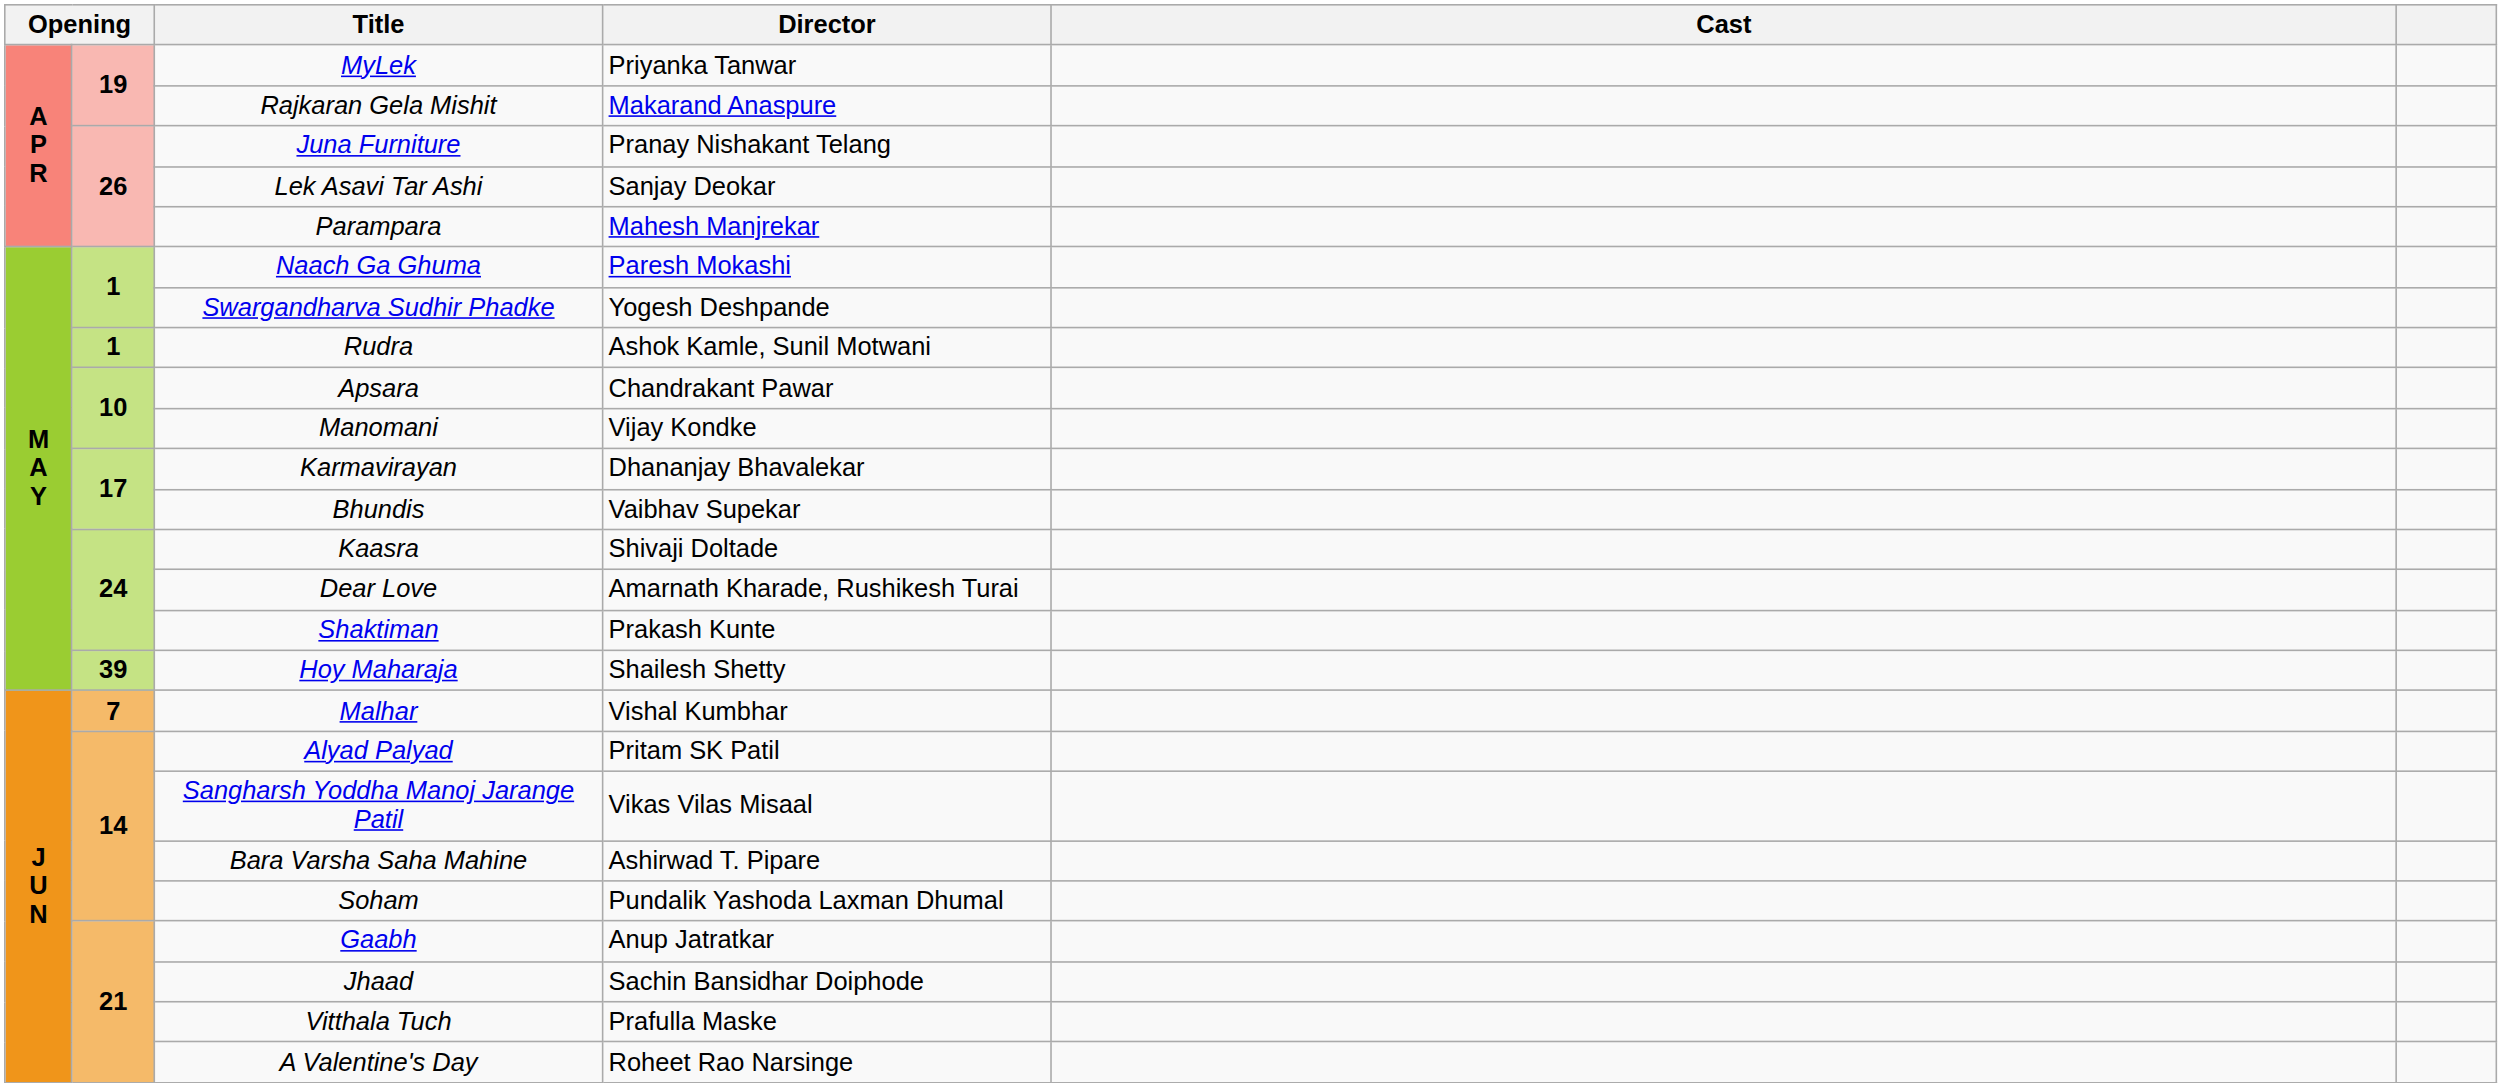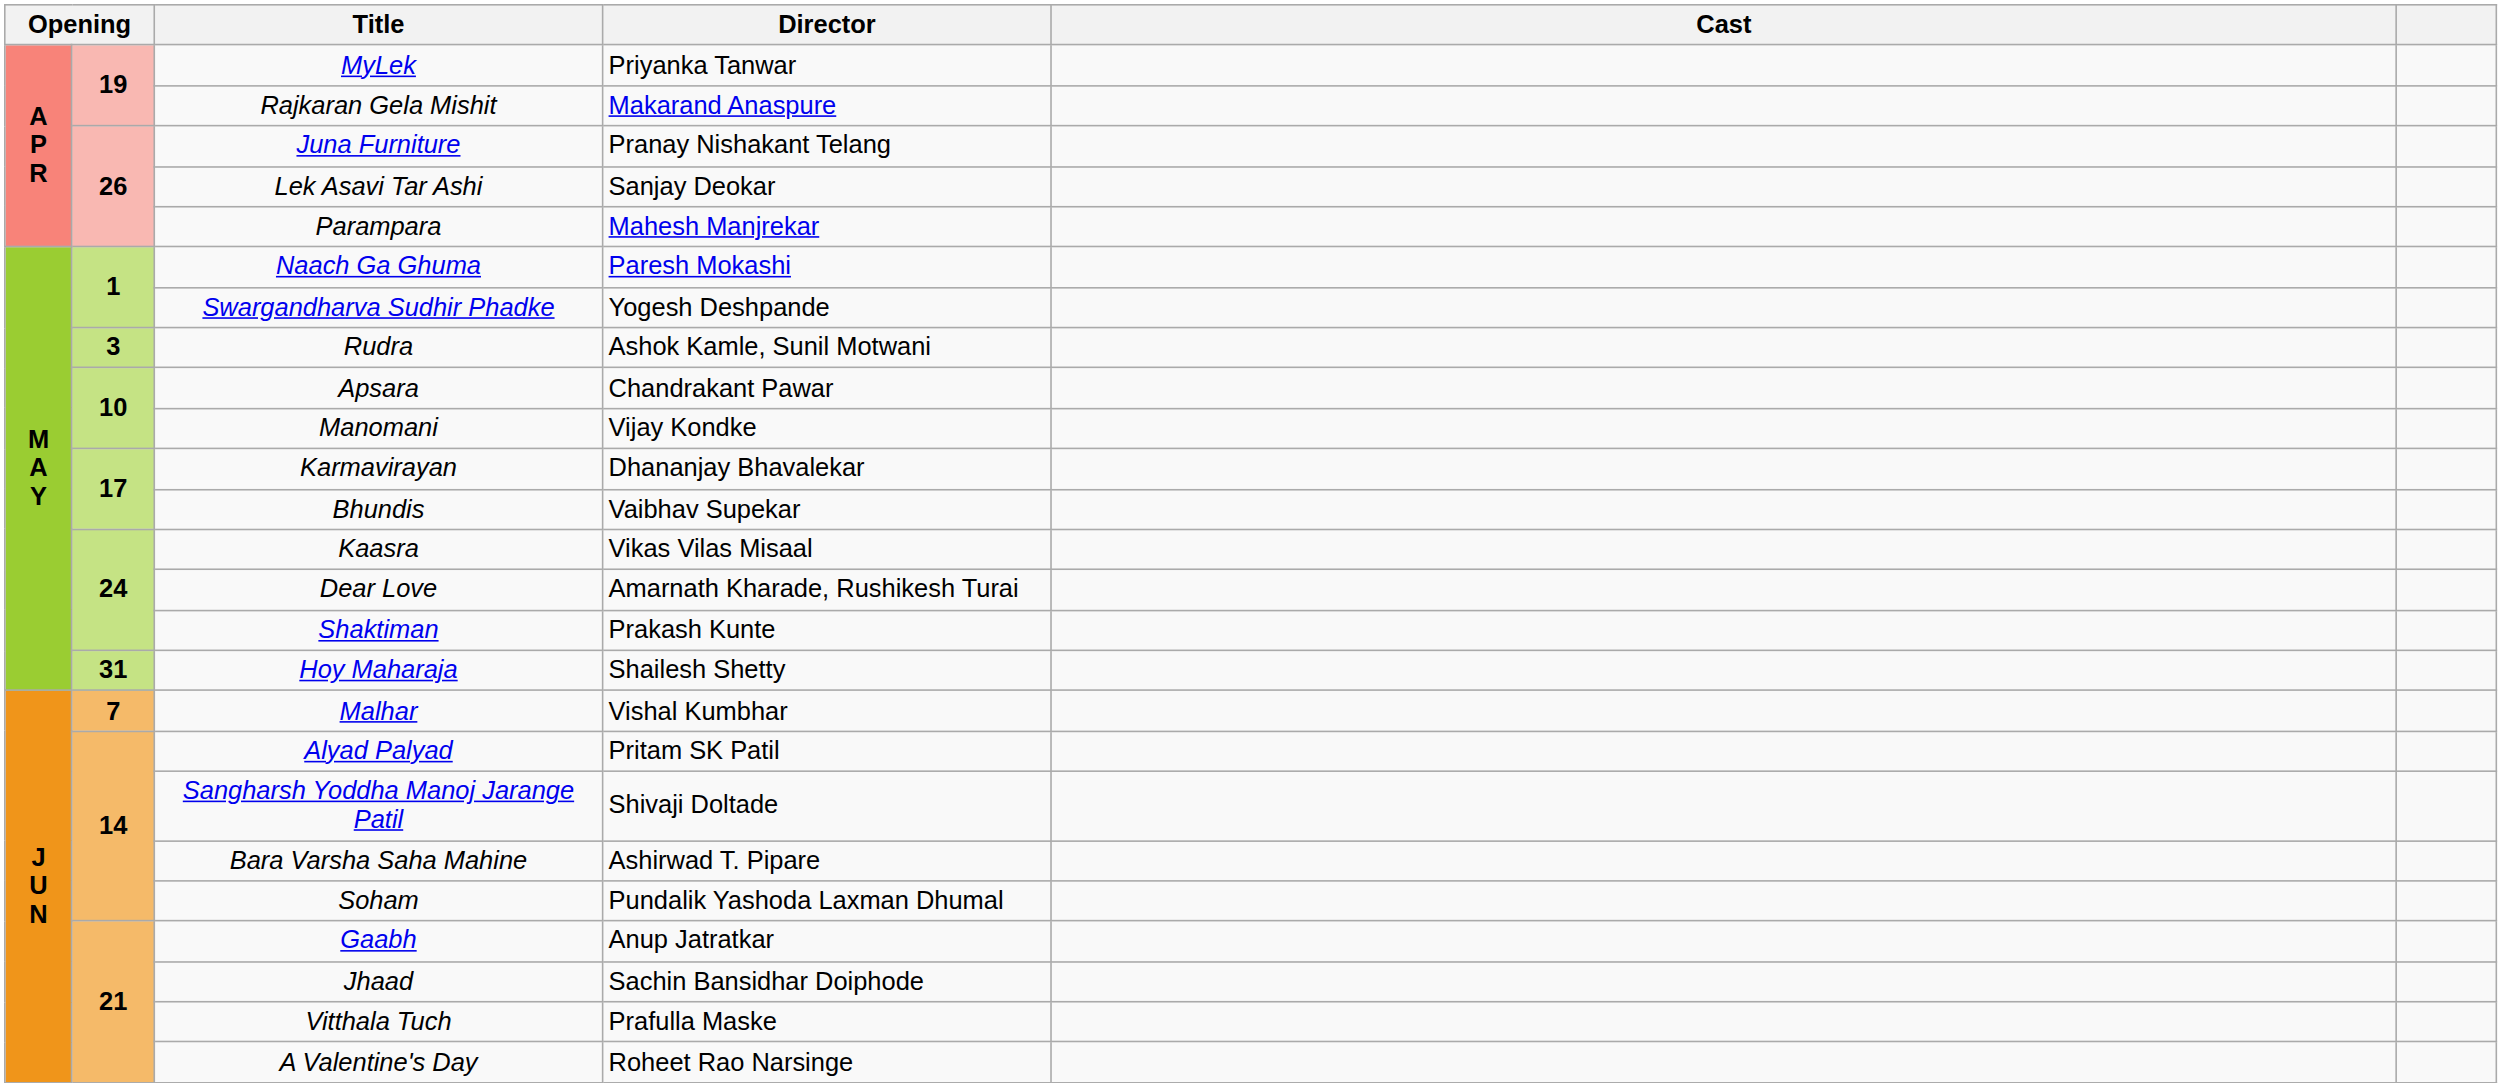(113, 347) 1 -> (113, 347) 3
(693, 549) Shivaji Doltade -> (711, 549) Vikas Vilas Misaal
(113, 670) 39 -> (113, 670) 31
(711, 805) Vikas Vilas Misaal -> (693, 805) Shivaji Doltade
